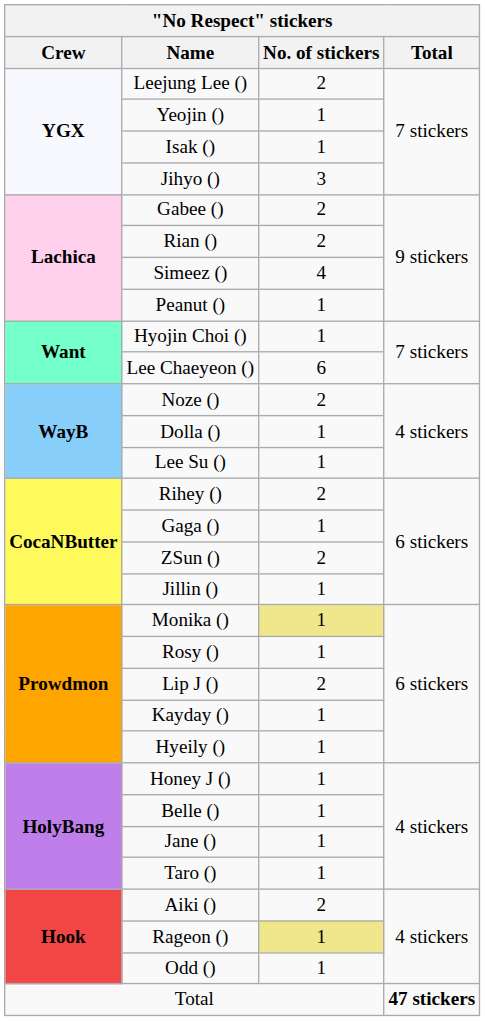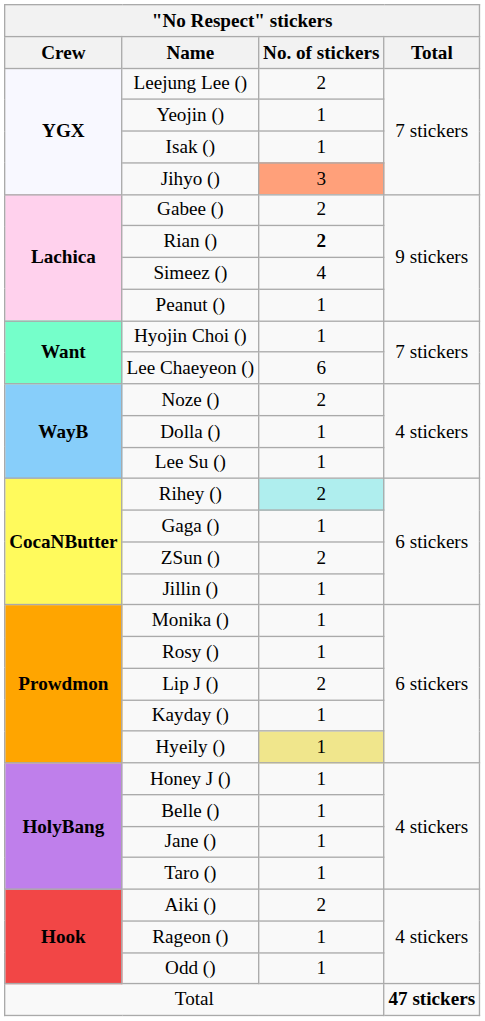(321, 178) no background -> (321, 178) lightsalmon background
(321, 241) normal -> (321, 241) bold
(321, 494) no background -> (321, 494) paleturquoise background
(321, 620) khaki background -> (321, 620) no background
(321, 747) no background -> (321, 747) khaki background
(321, 936) khaki background -> (321, 936) no background
